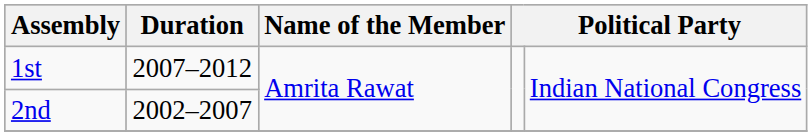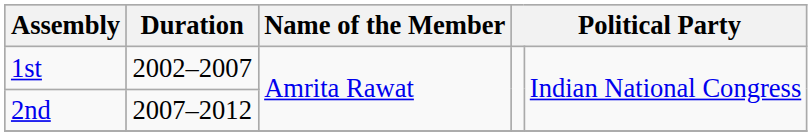(192, 67) 2007–2012 -> (192, 67) 2002–2007
(192, 109) 2002–2007 -> (192, 109) 2007–2012
